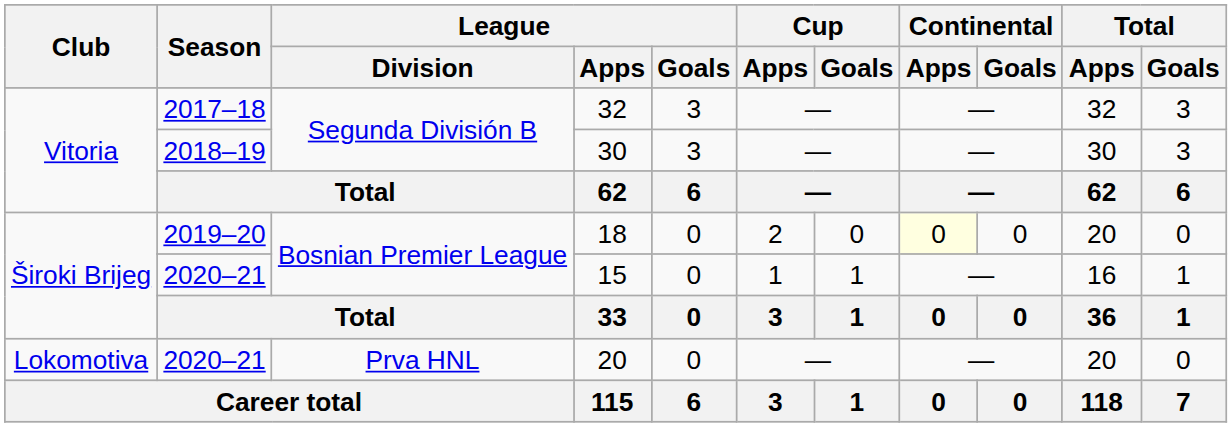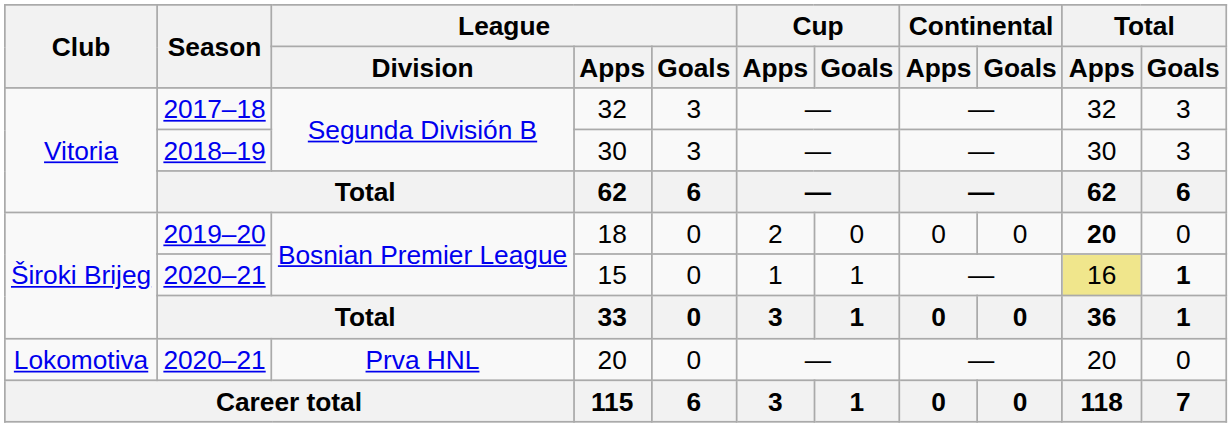(938, 234) lightyellow background -> (938, 234) no background
(1102, 234) normal -> (1102, 234) bold
(1102, 276) no background -> (1102, 276) khaki background
(1183, 276) normal -> (1183, 276) bold
